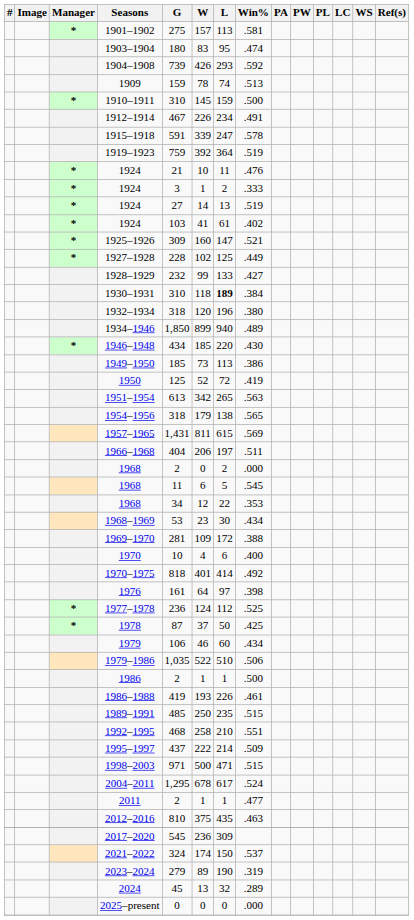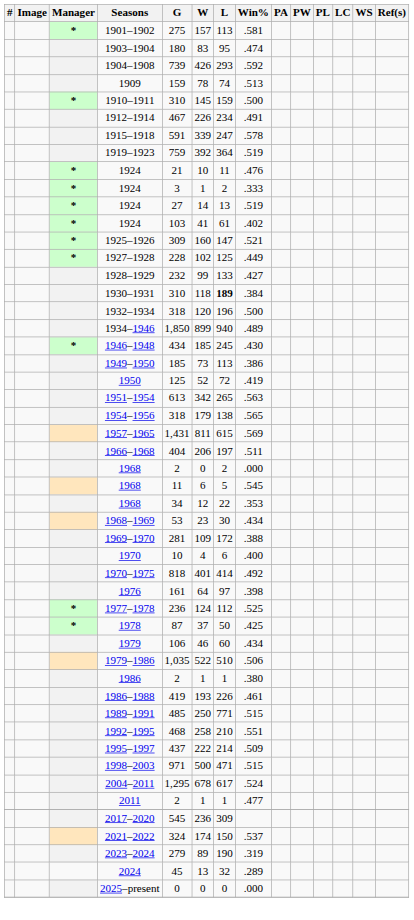(253, 310) .380 -> (253, 310) .500
(224, 345) 220 -> (224, 345) 245
(253, 678) .500 -> (253, 678) .380
(224, 713) 235 -> (224, 713) 771
- row: (73, 819)
